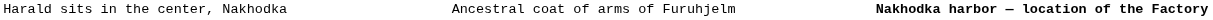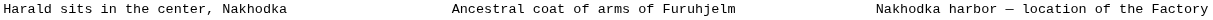(1042, 9) bold -> (1042, 9) normal
